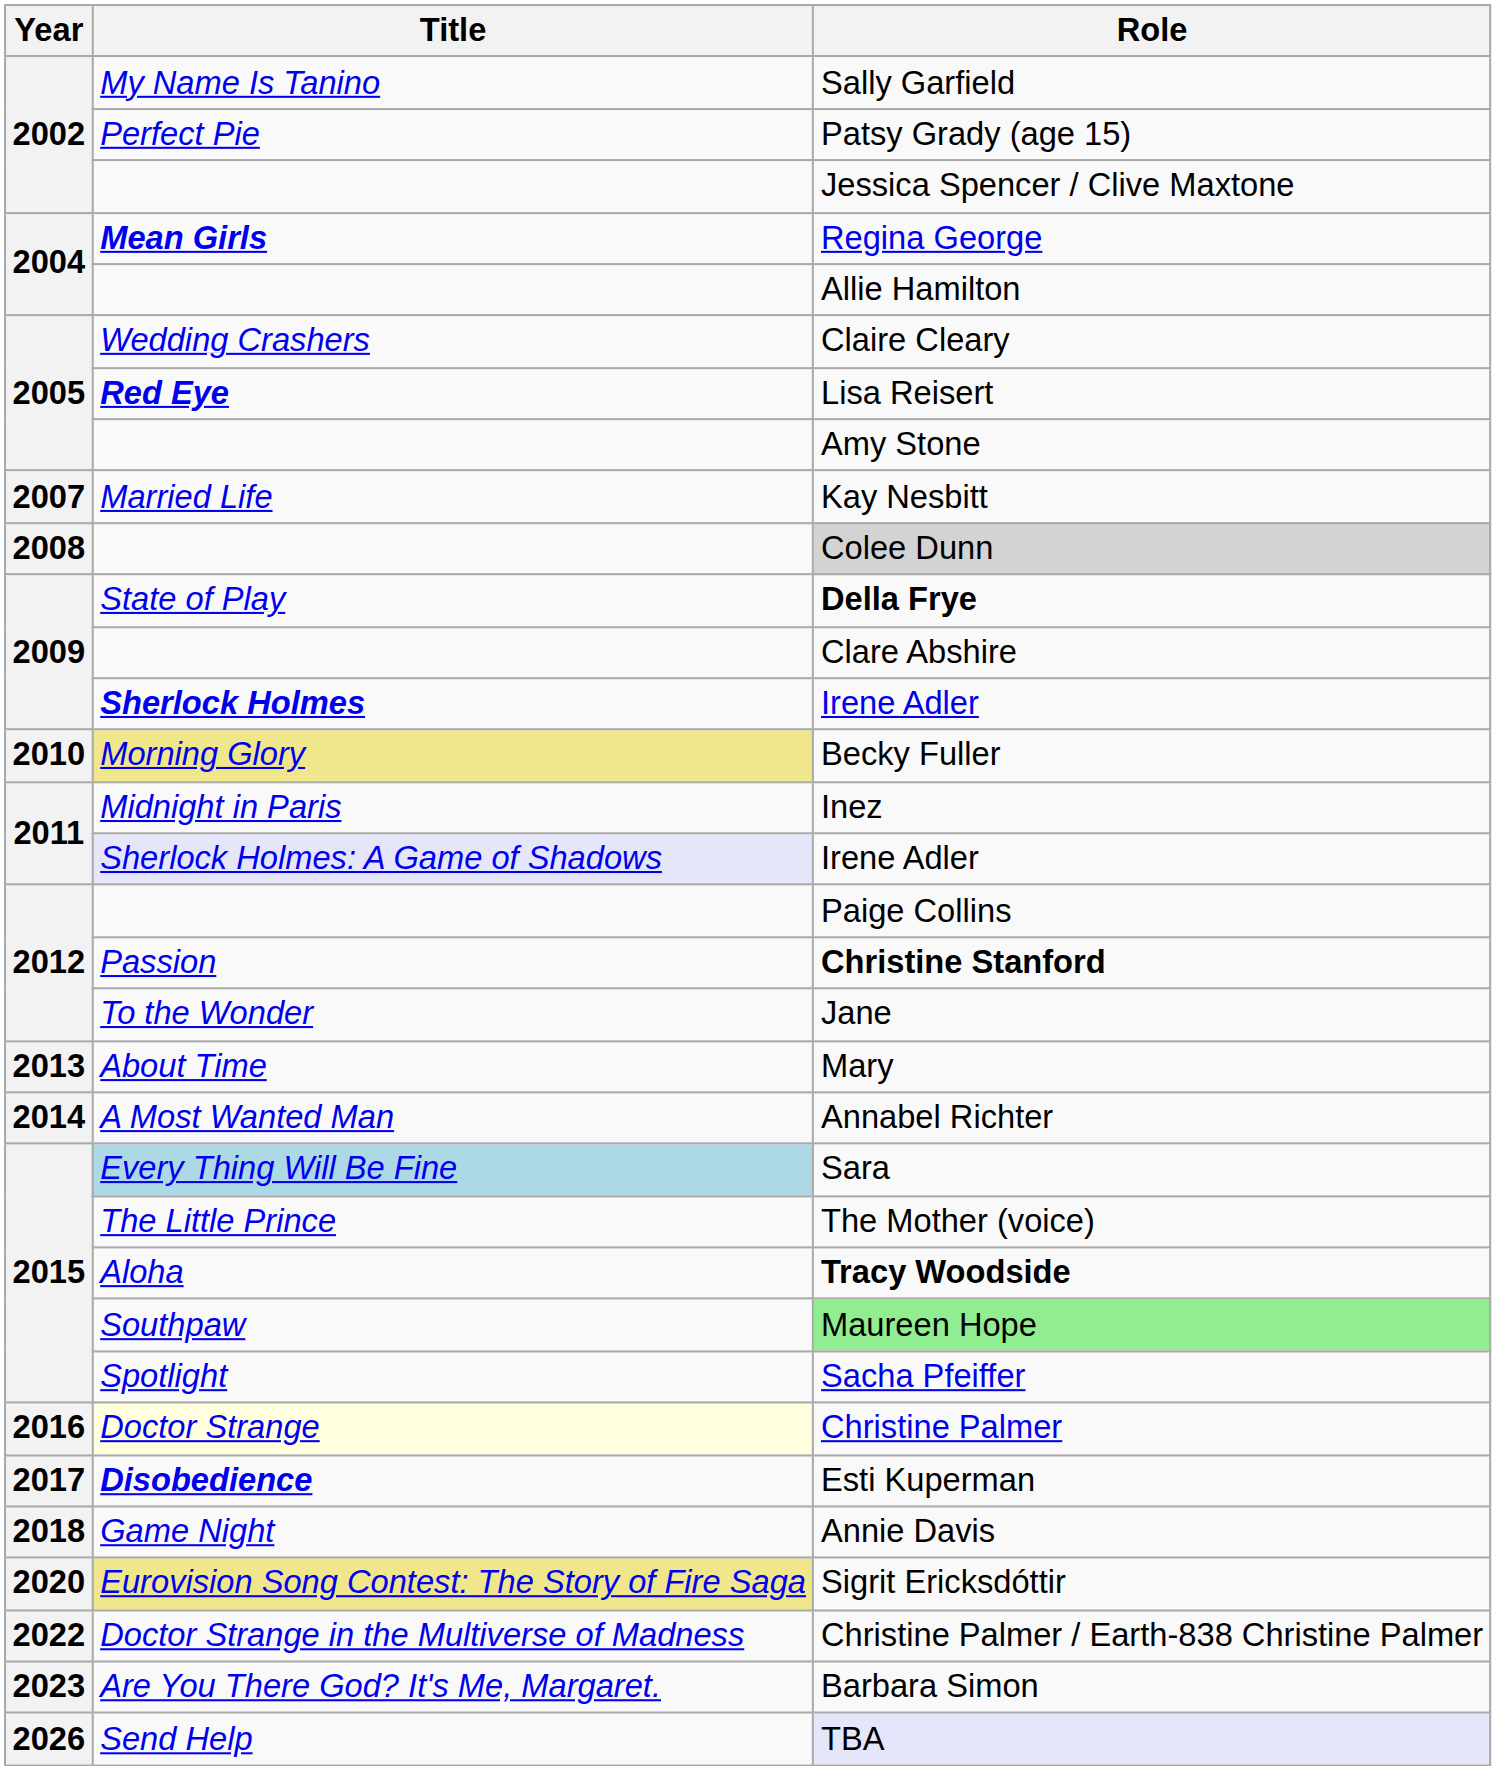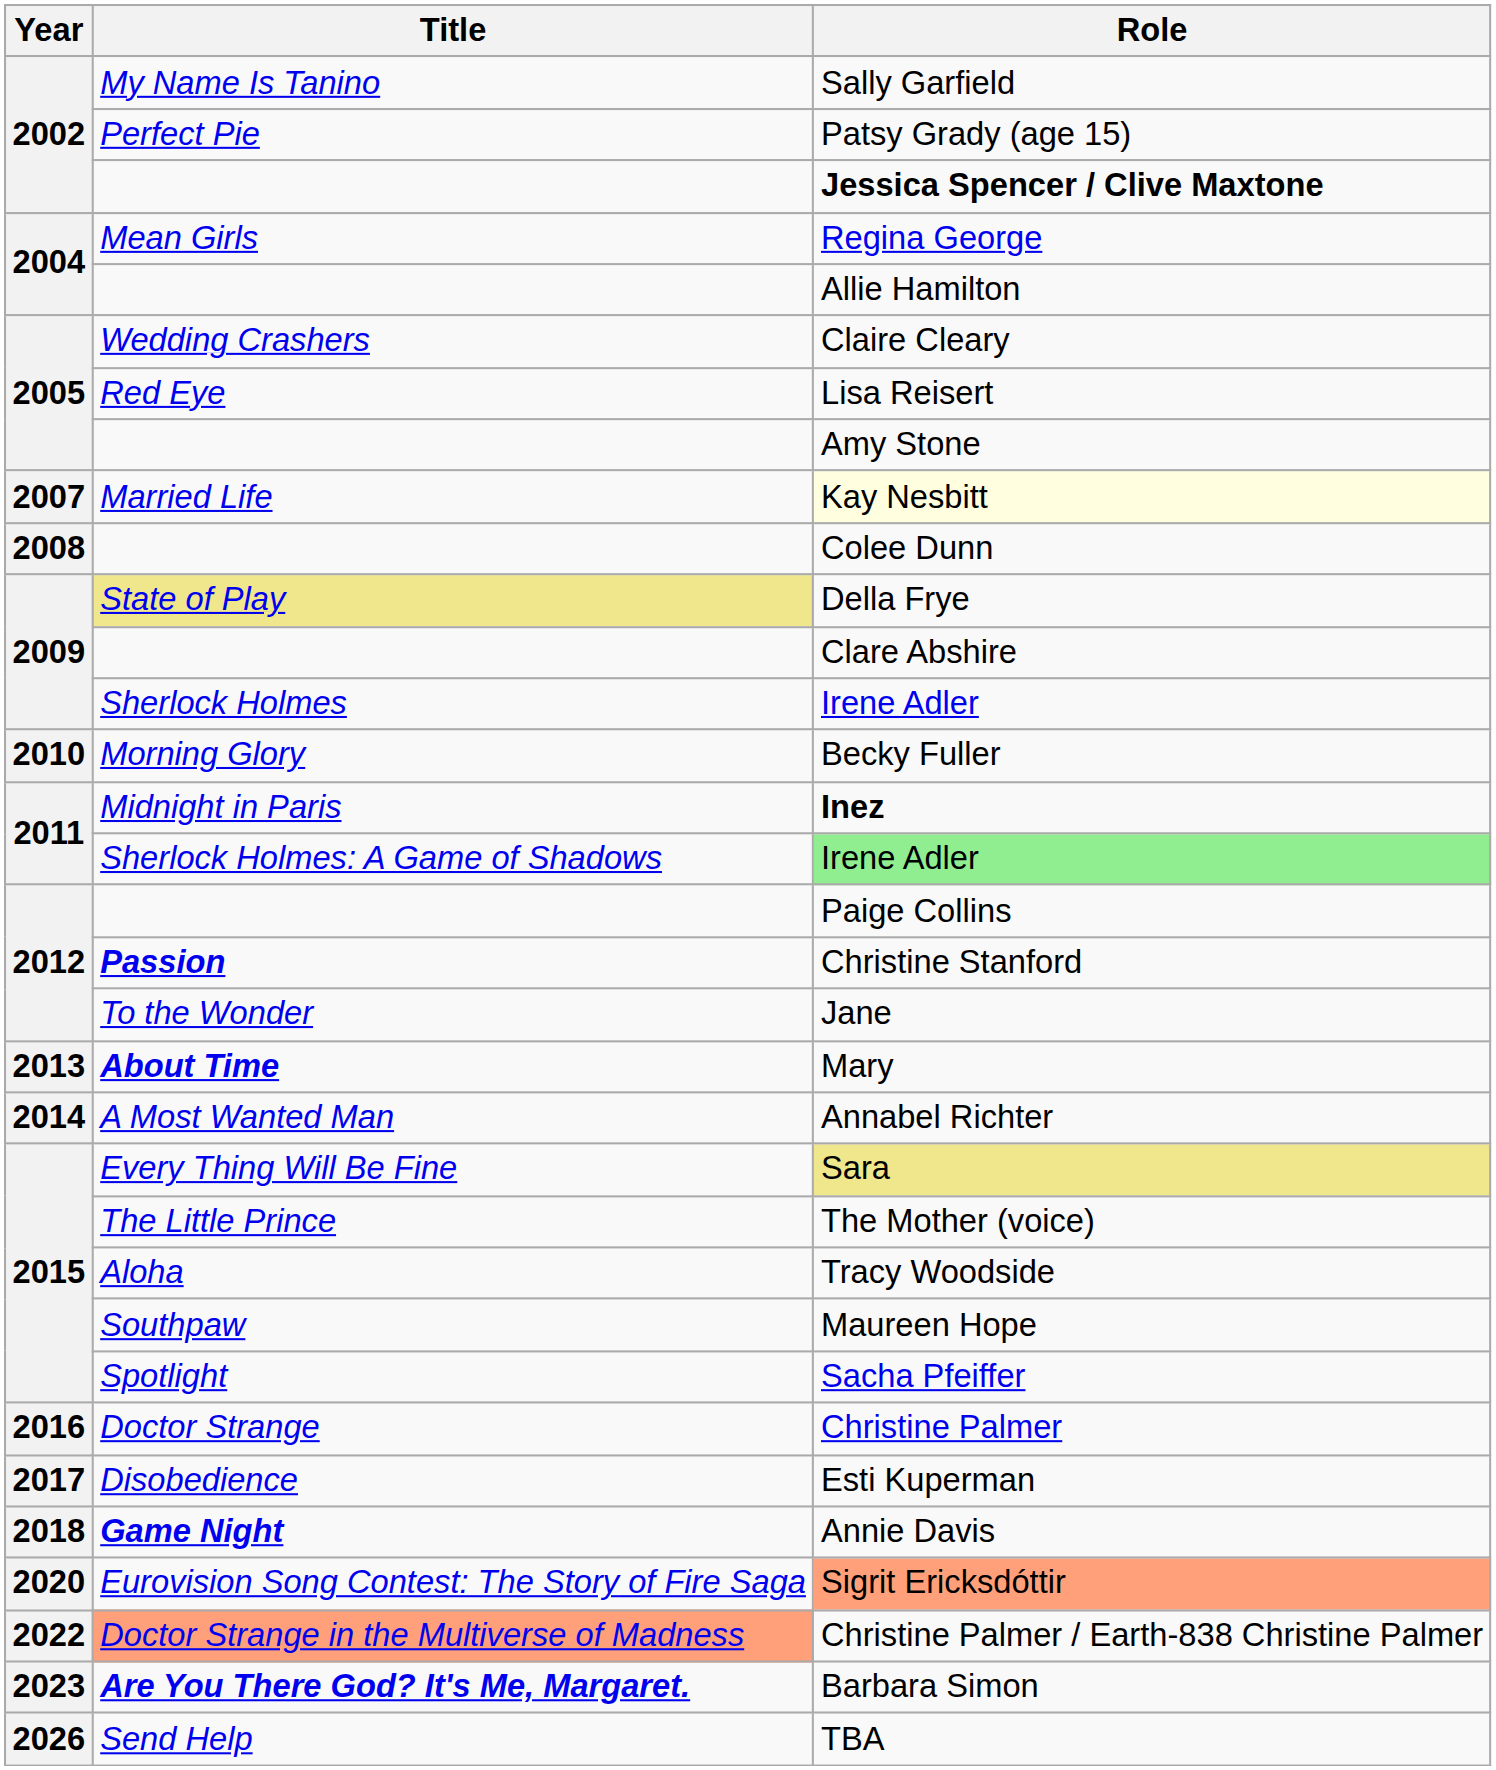(1058, 185) normal -> (1072, 185) bold
(184, 237) bold -> (179, 237) normal
(165, 392) bold -> (163, 392) normal
(904, 496) no background -> (904, 496) lightyellow background
(907, 548) lightgrey background -> (907, 548) no background
(193, 599) no background -> (193, 599) khaki background
(899, 599) bold -> (895, 599) normal
(233, 703) bold -> (224, 703) normal
(203, 755) khaki background -> (203, 755) no background
(852, 806) normal -> (853, 806) bold
(381, 858) lavender background -> (381, 858) no background
(900, 858) no background -> (900, 858) lightgreen background
(158, 962) normal -> (163, 962) bold
(963, 962) bold -> (952, 962) normal
(184, 1065) normal -> (190, 1065) bold
(279, 1169) lightblue background -> (279, 1169) no background
(855, 1169) no background -> (855, 1169) khaki background
(946, 1272) bold -> (938, 1272) normal
(929, 1324) lightgreen background -> (929, 1324) no background
(210, 1428) lightyellow background -> (210, 1428) no background
(206, 1479) bold -> (199, 1479) normal
(187, 1531) normal -> (192, 1531) bold
(453, 1583) khaki background -> (453, 1583) no background
(943, 1583) no background -> (943, 1583) lightsalmon background
(422, 1635) no background -> (422, 1635) lightsalmon background
(381, 1686) normal -> (395, 1686) bold
(853, 1738) lavender background -> (853, 1738) no background
